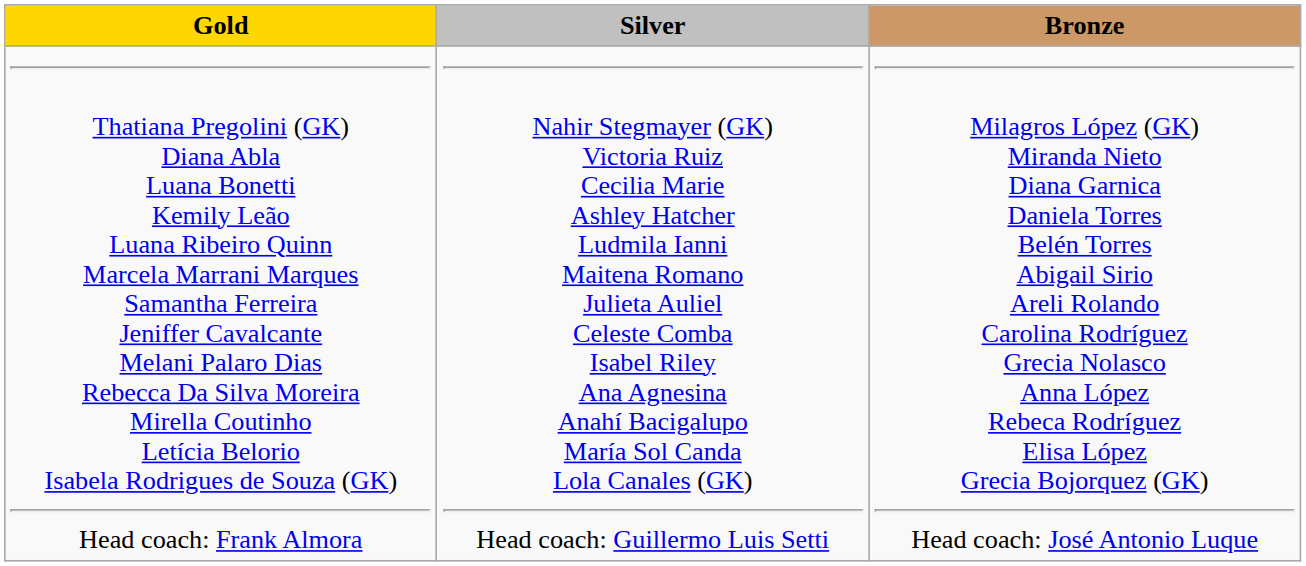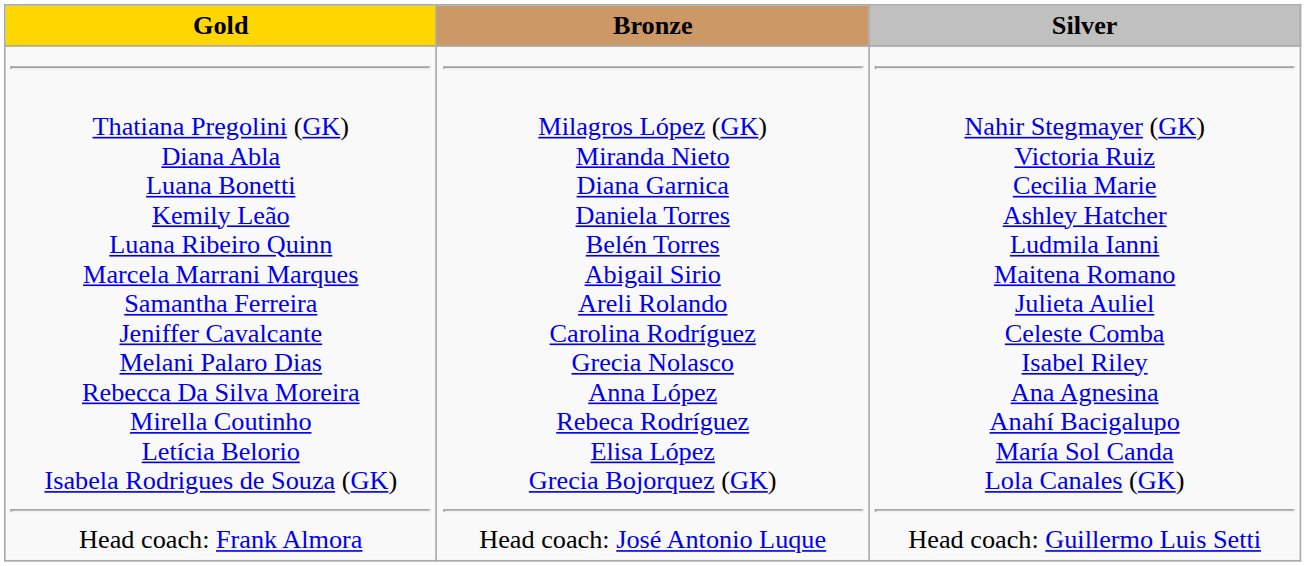columns swapped: (653, 25) <-> (1085, 25)
